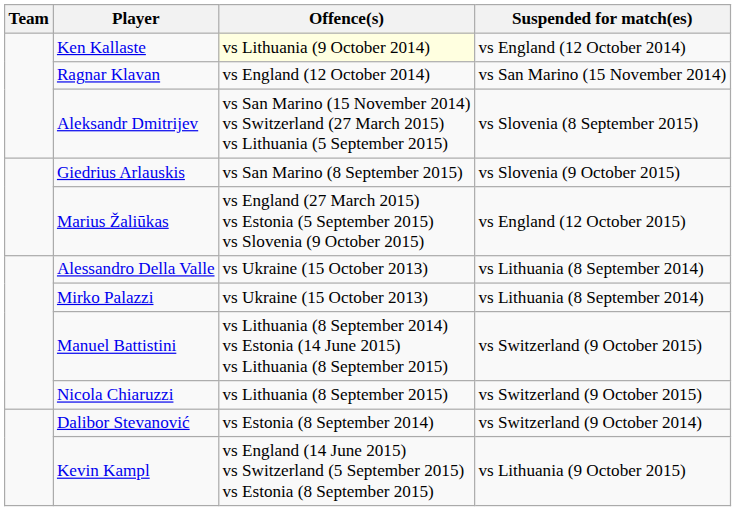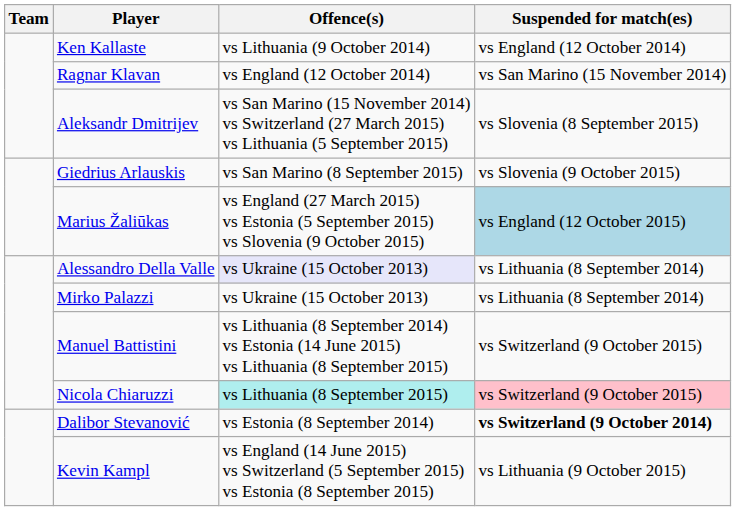(326, 47) lightyellow background -> (326, 47) no background
(582, 221) no background -> (582, 221) lightblue background
(325, 269) no background -> (325, 269) lavender background
(335, 394) no background -> (335, 394) paleturquoise background
(590, 394) no background -> (590, 394) pink background
(590, 423) normal -> (595, 423) bold
